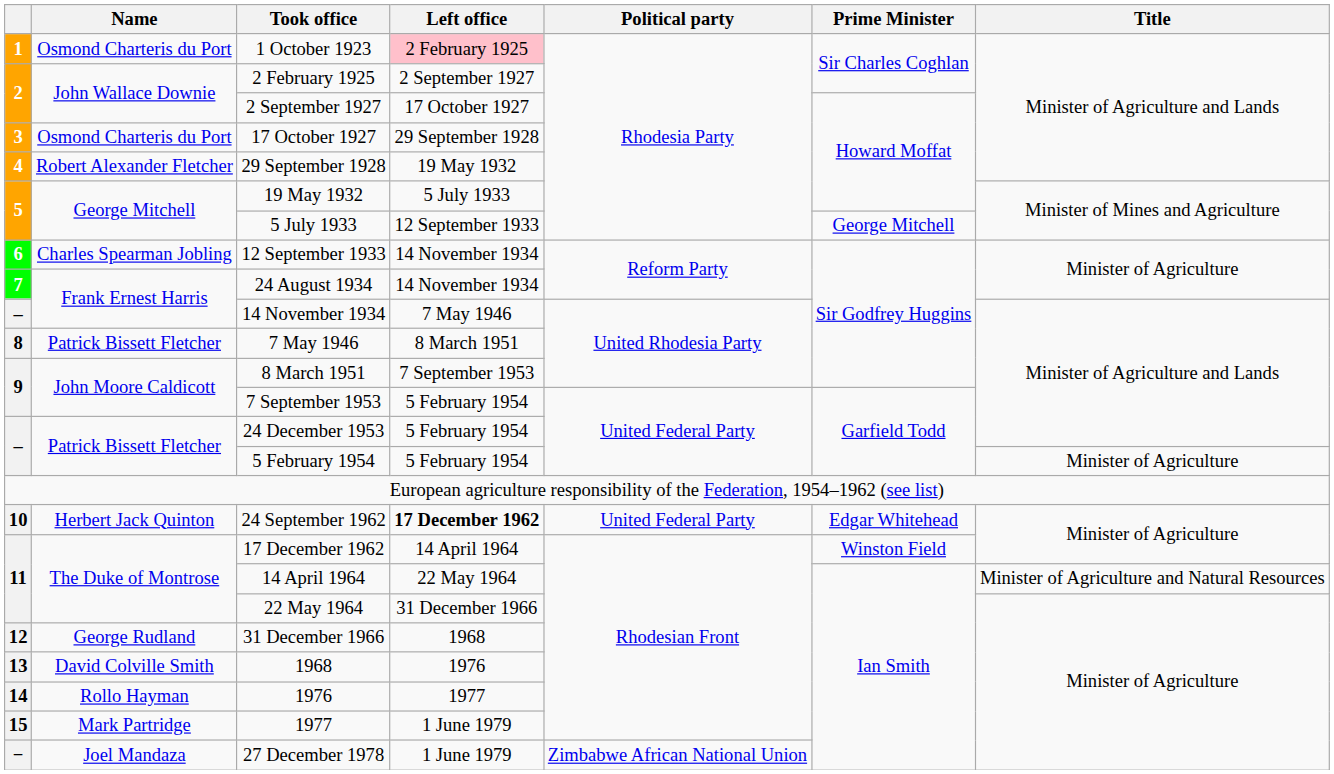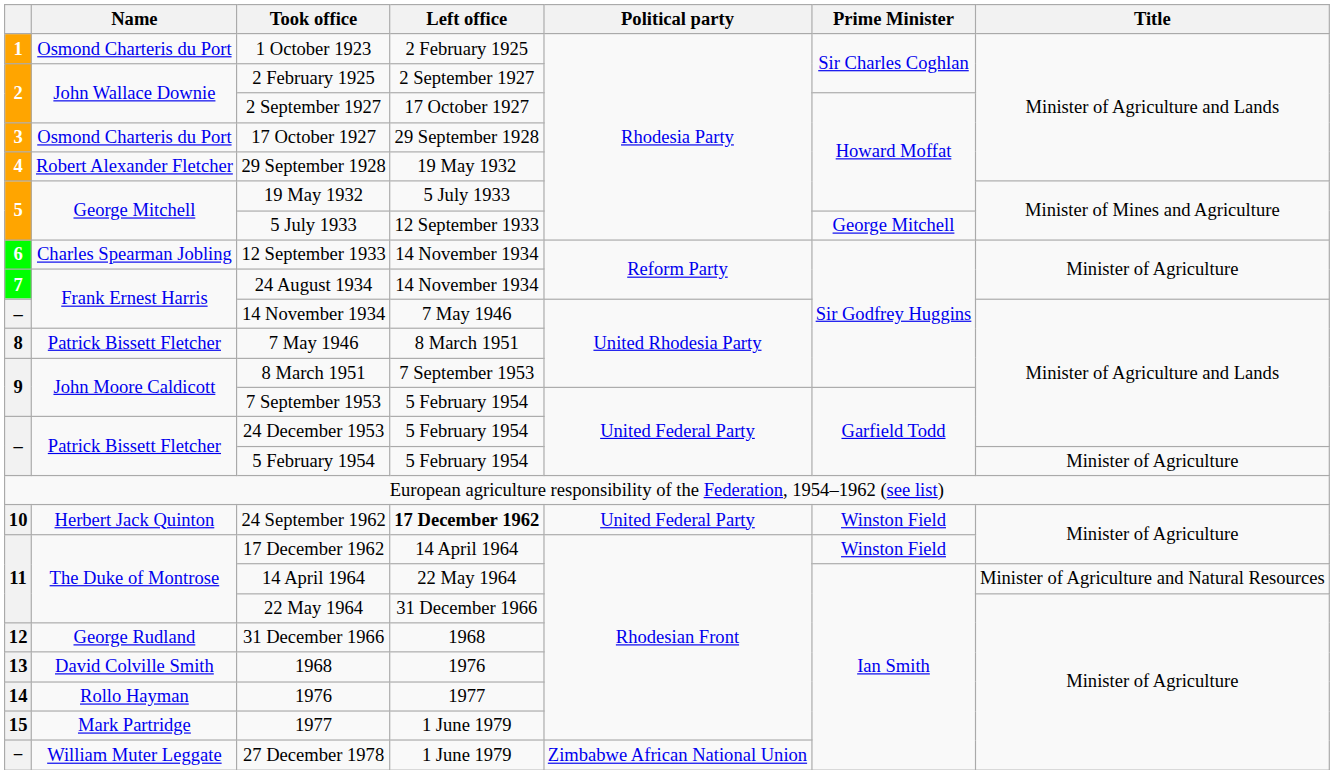(467, 48) pink background -> (467, 48) no background
(894, 519) Edgar Whitehead -> (894, 519) Winston Field
(134, 755) Joel Mandaza -> (134, 755) William Muter Leggate
